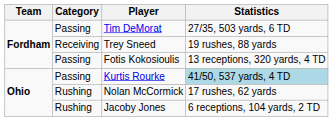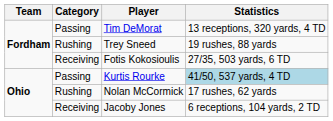(239, 28) 27/35, 503 yards, 6 TD -> (257, 28) 13 receptions, 320 yards, 4 TD
(77, 44) Receiving -> (73, 44) Rushing
(73, 60) Passing -> (77, 60) Receiving
(257, 60) 13 receptions, 320 yards, 4 TD -> (239, 60) 27/35, 503 yards, 6 TD
(73, 108) Rushing -> (77, 108) Receiving
